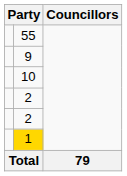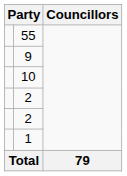(28, 139) gold background -> (28, 139) no background
